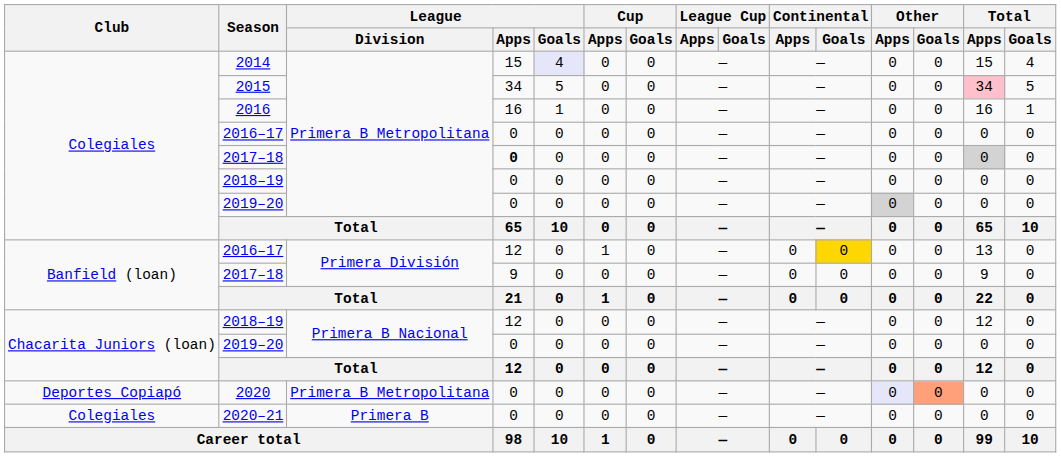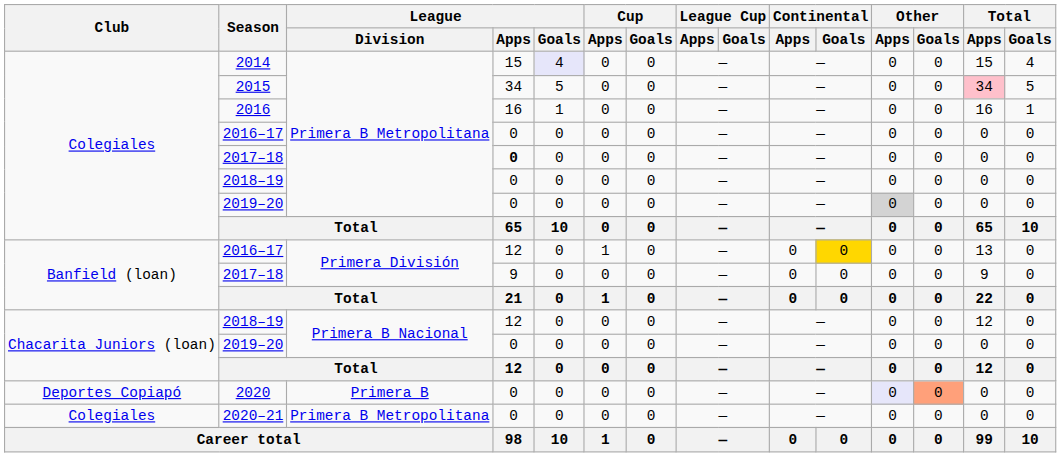(984, 157) lightgrey background -> (984, 157) no background
(390, 393) Primera B Metropolitana -> (390, 393) Primera B
(390, 416) Primera B -> (390, 416) Primera B Metropolitana
